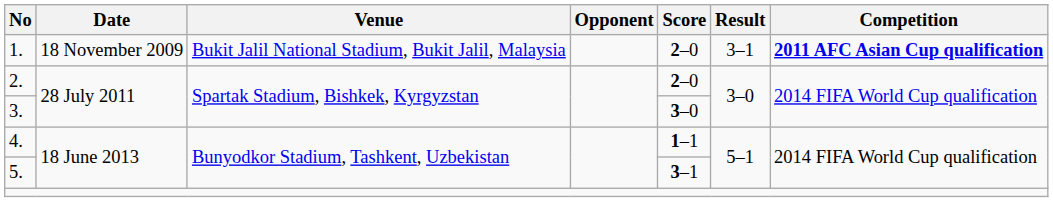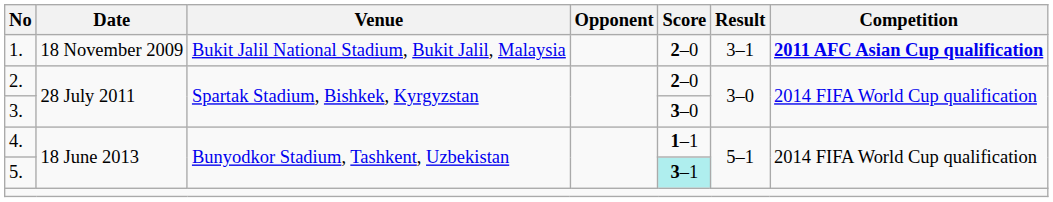(684, 171) no background -> (684, 171) paleturquoise background
